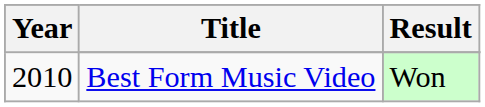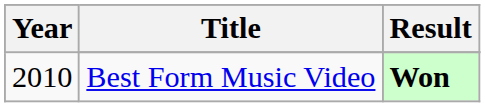(418, 76) normal -> (420, 76) bold
